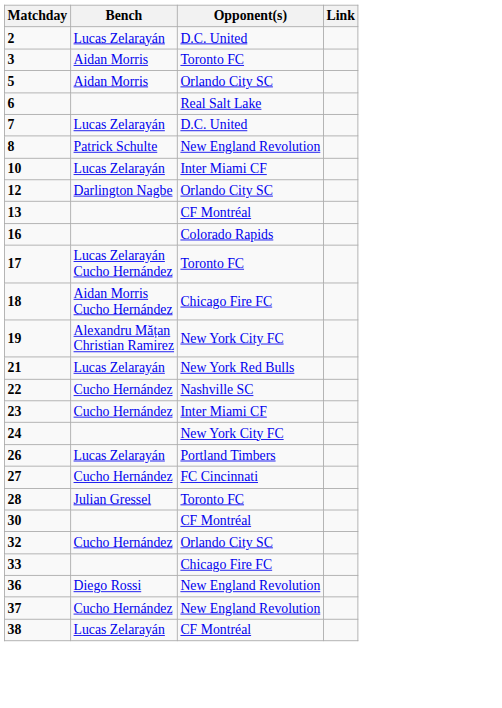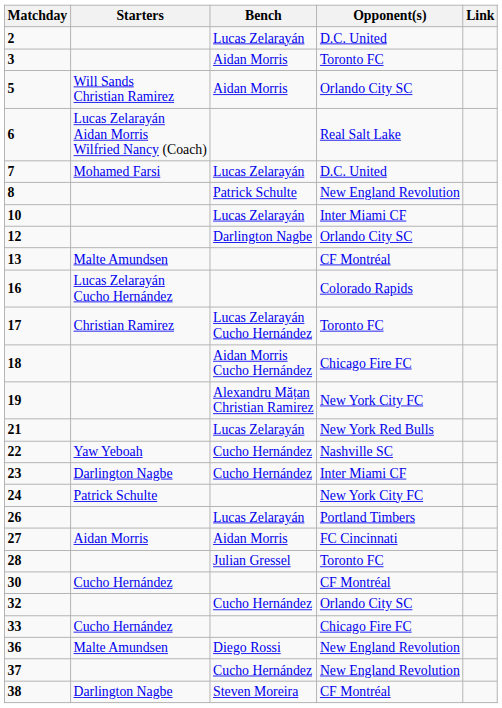+ column: (140, 16)
(123, 477) Cucho Hernández -> (250, 539) Aidan Morris
(119, 629) Lucas Zelarayán -> (256, 691) Steven Moreira
